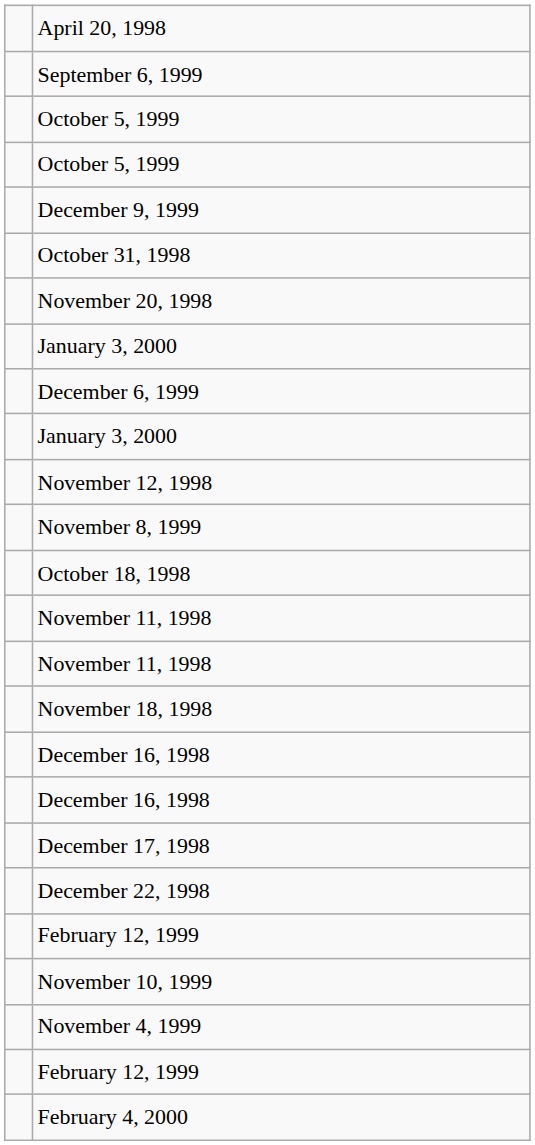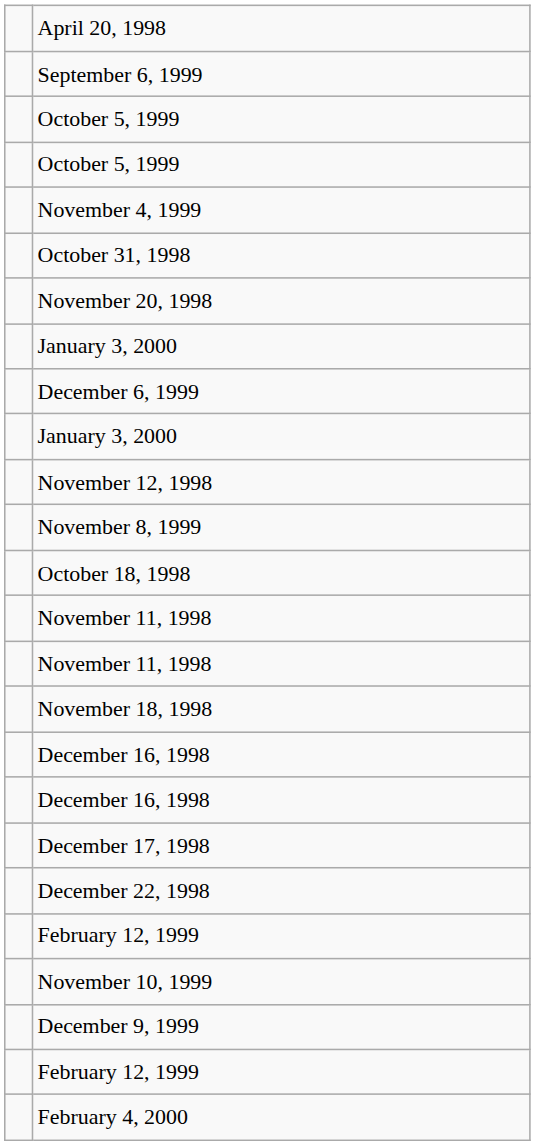(118, 209) December 9, 1999 -> (119, 209) November 4, 1999
(119, 1026) November 4, 1999 -> (118, 1026) December 9, 1999
